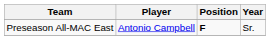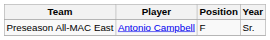(202, 27) bold -> (202, 27) normal
